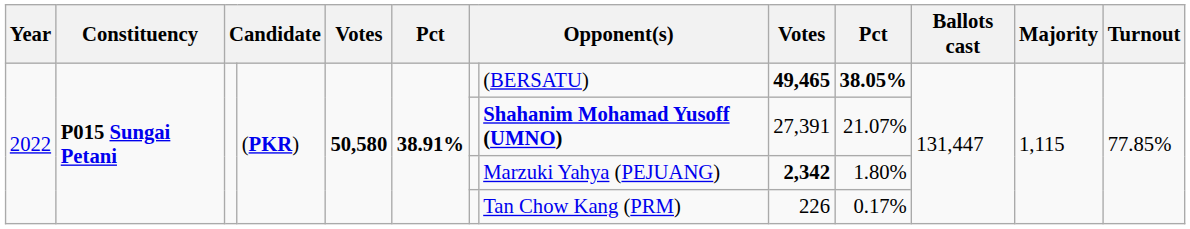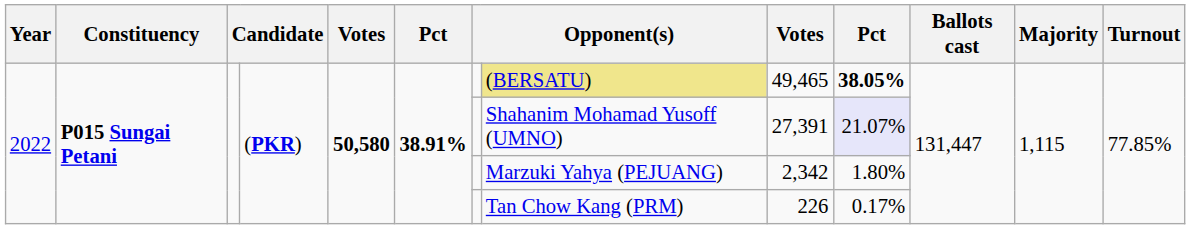(536, 80) no background -> (539, 80) khaki background
(802, 80) bold -> (800, 80) normal
(606, 126) bold -> (601, 126) normal
(875, 126) no background -> (873, 126) lavender background
(807, 172) bold -> (805, 172) normal
